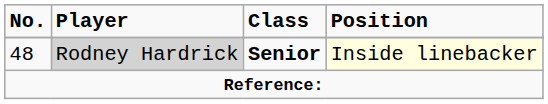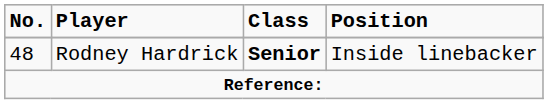(147, 54) lightgrey background -> (147, 54) no background
(434, 54) lightyellow background -> (434, 54) no background
